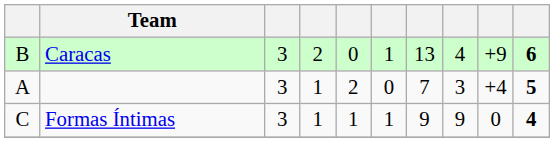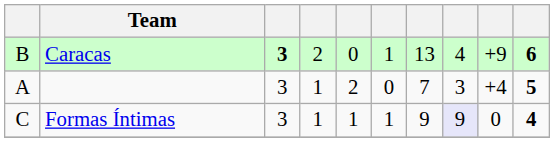(282, 53) normal -> (282, 53) bold
(460, 119) no background -> (460, 119) lavender background
